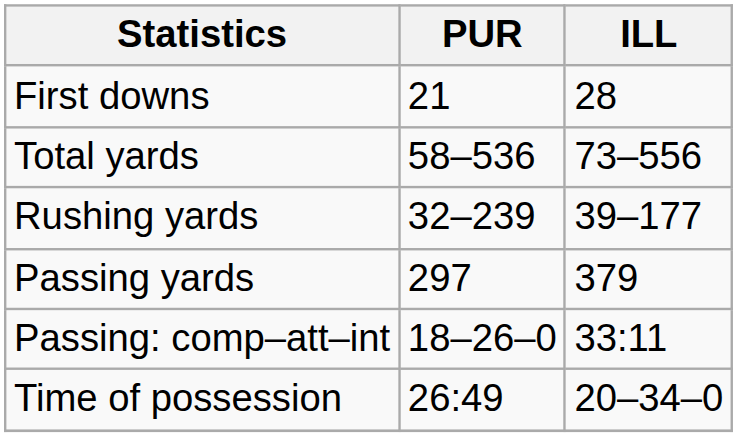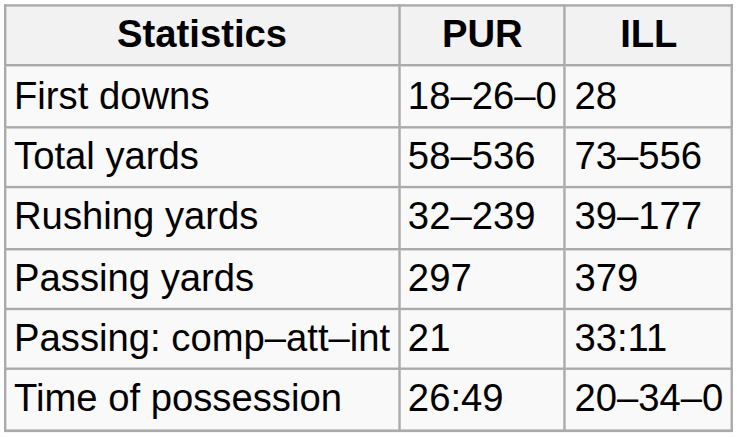(429, 95) 21 -> (482, 95) 18–26–0
(482, 338) 18–26–0 -> (429, 338) 21
